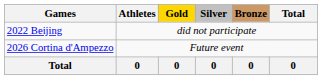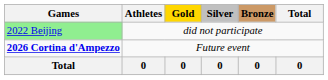(35, 31) no background -> (35, 31) lightgreen background
(60, 48) normal -> (63, 48) bold
